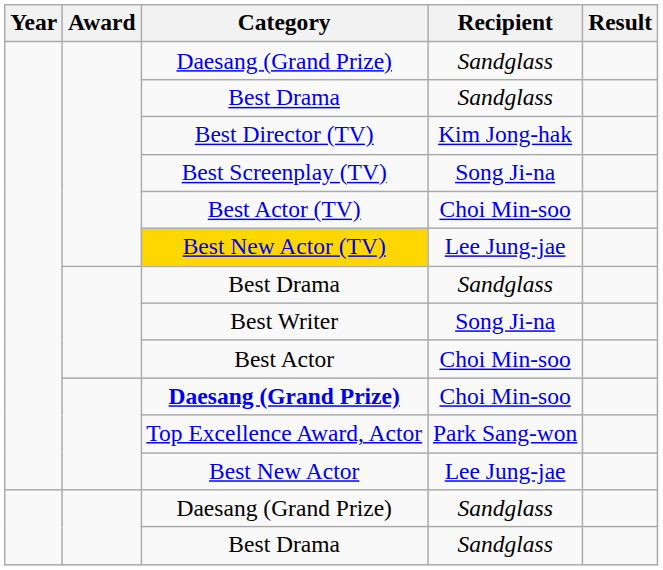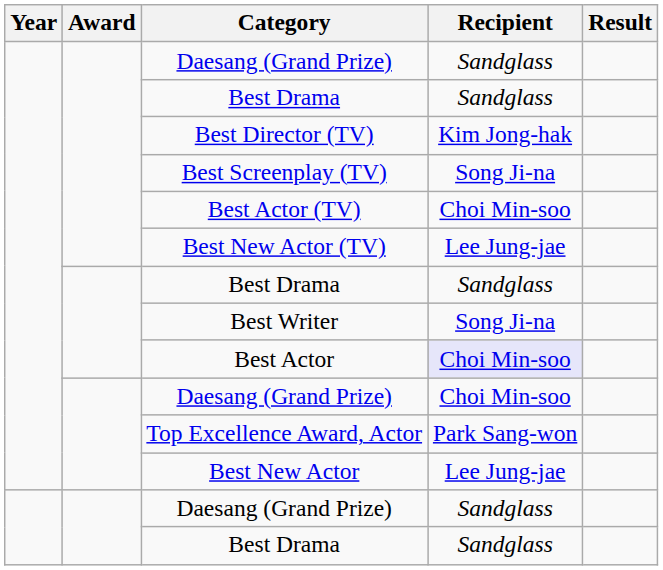(284, 246) gold background -> (284, 246) no background
(505, 358) no background -> (505, 358) lavender background
(284, 396) bold -> (284, 396) normal
